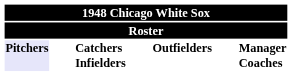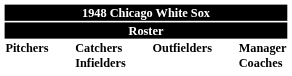(27, 48) lavender background -> (27, 48) no background
